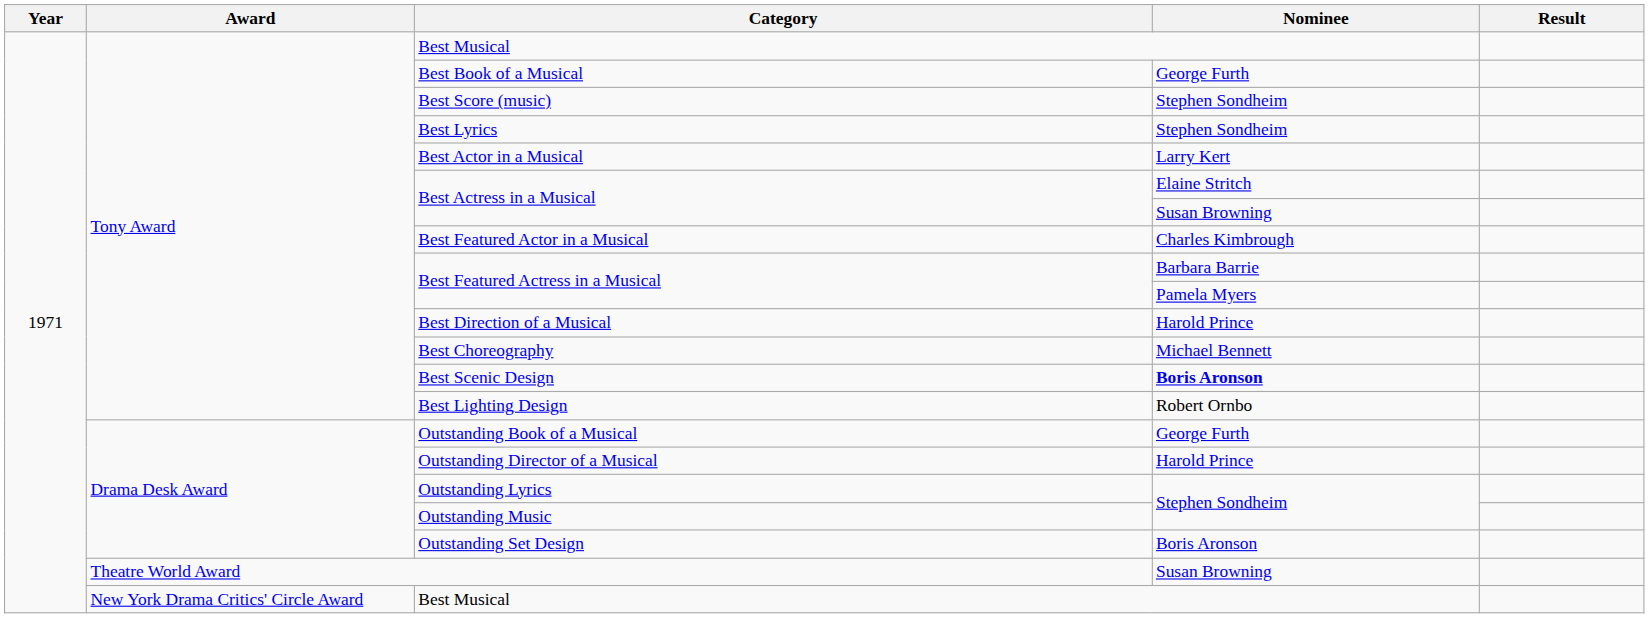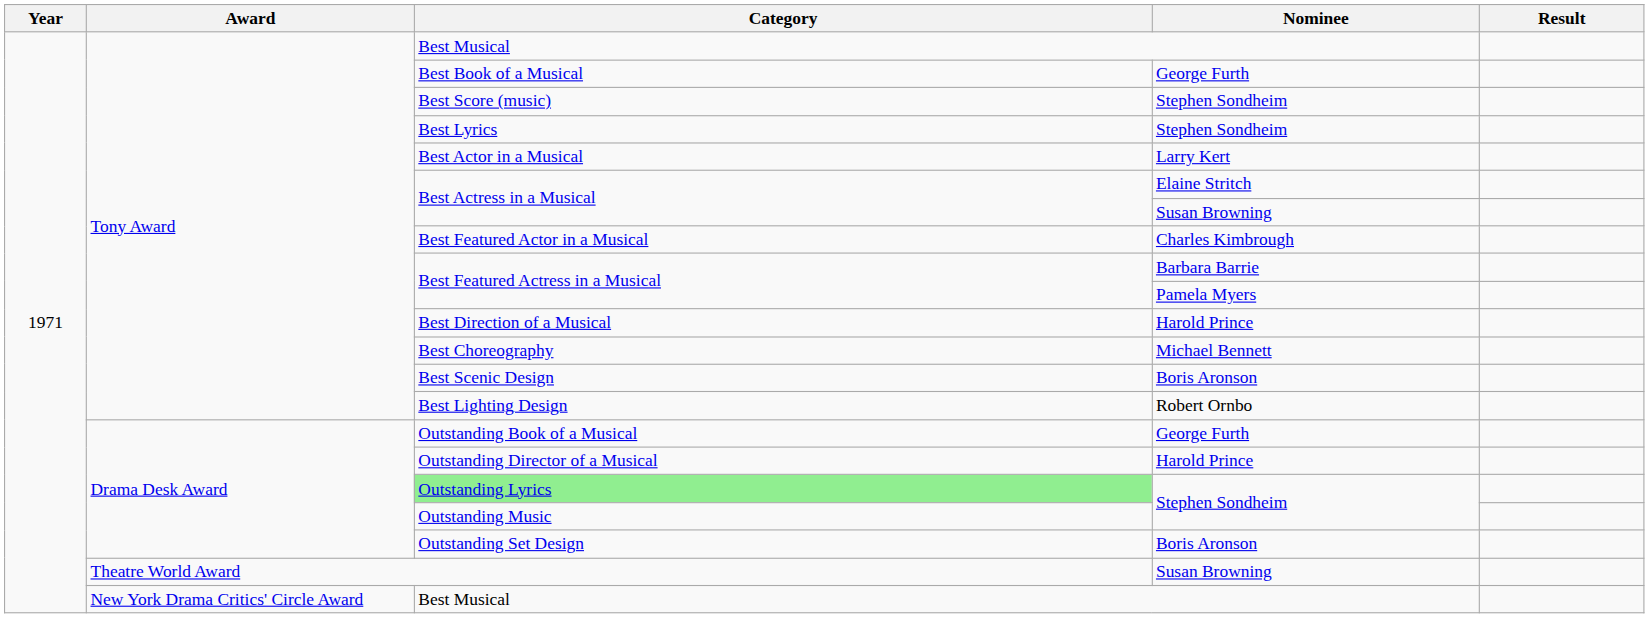(1209, 377) bold -> (1207, 377) normal
(485, 488) no background -> (485, 488) lightgreen background
